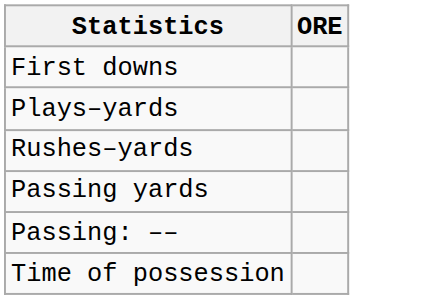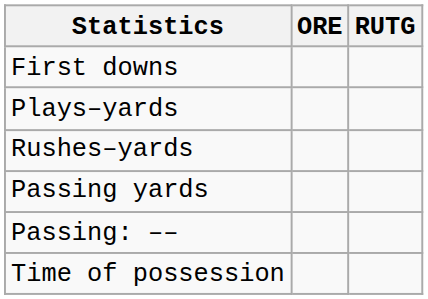+ column: (385, 26)
